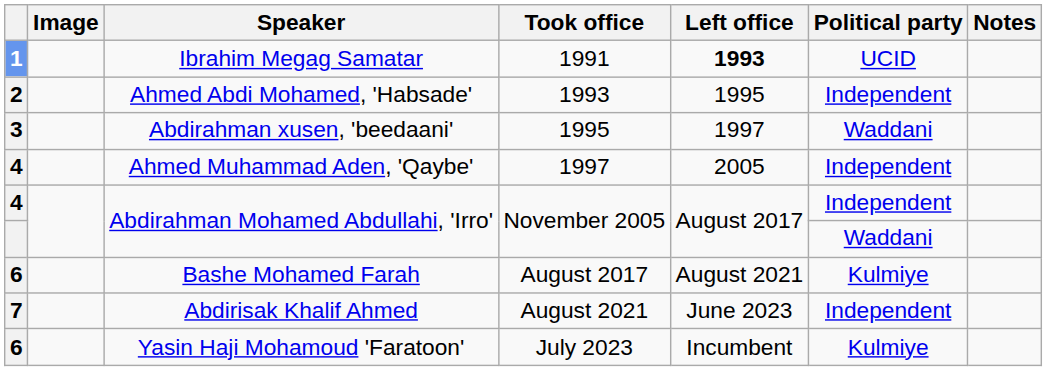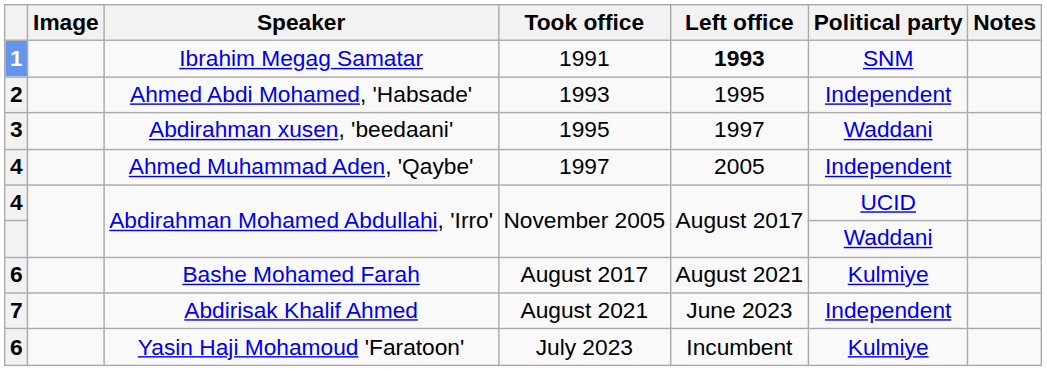(888, 58) UCID -> (888, 58) SNM
(888, 202) Independent -> (888, 202) UCID
